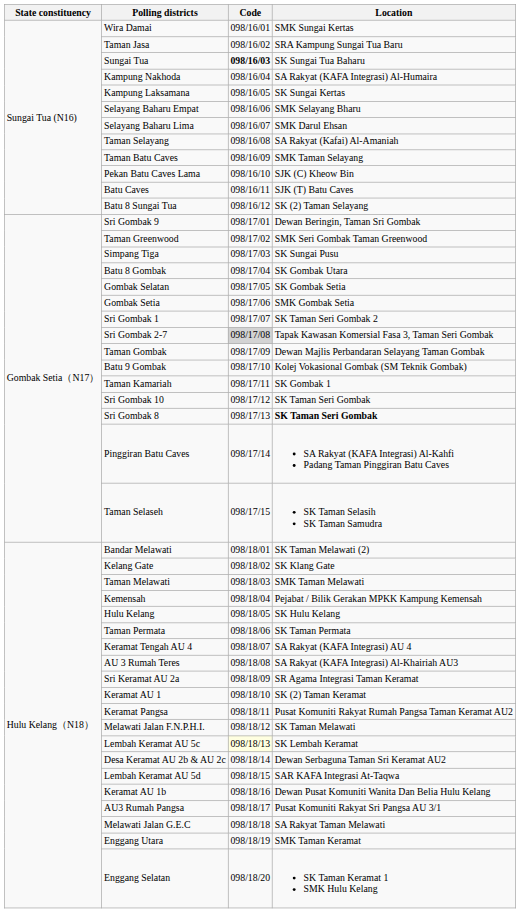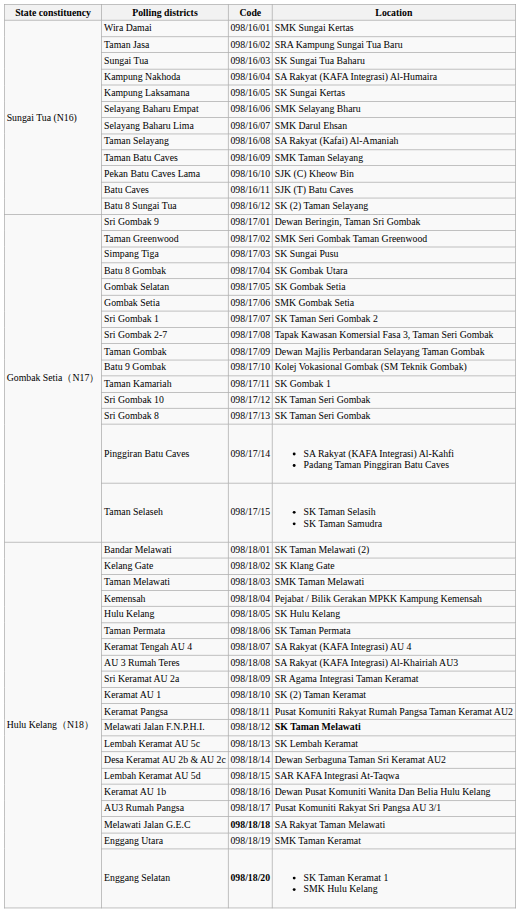(250, 60) bold -> (250, 60) normal
(250, 335) lightgrey background -> (250, 335) no background
(326, 416) bold -> (323, 416) normal
(315, 727) normal -> (318, 727) bold
(250, 743) lightyellow background -> (250, 743) no background
(250, 824) normal -> (250, 824) bold
(250, 877) normal -> (250, 877) bold
